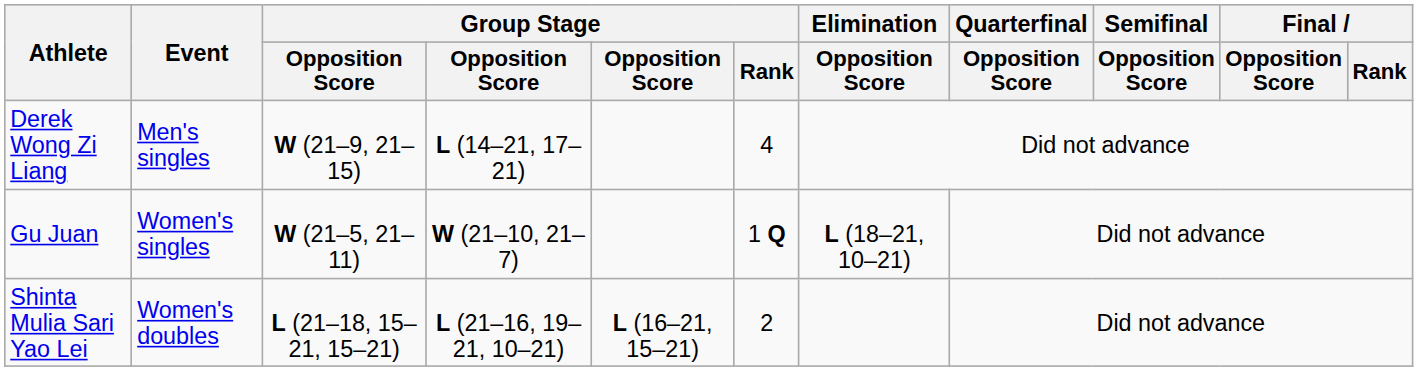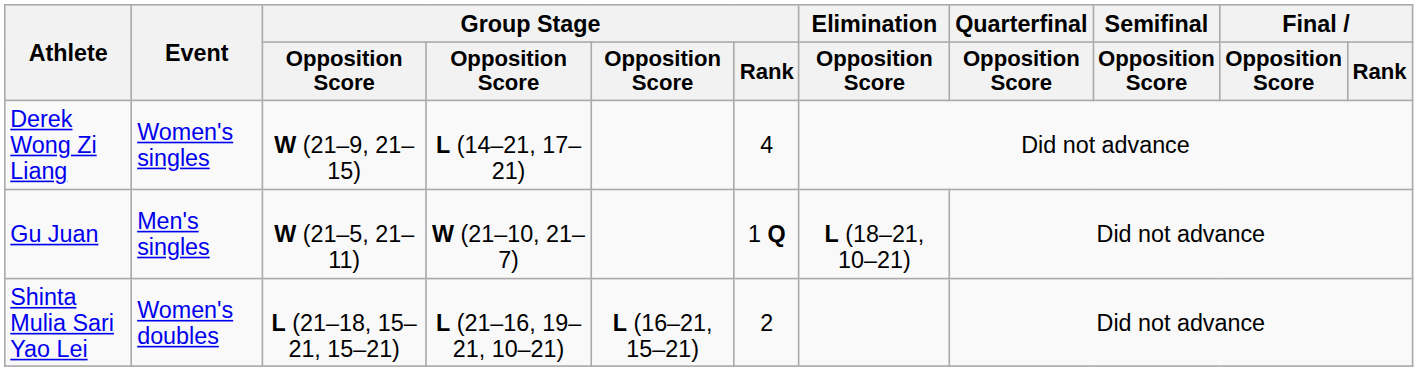(173, 145) Men's singles -> (185, 145) Women's singles
(185, 234) Women's singles -> (173, 234) Men's singles
